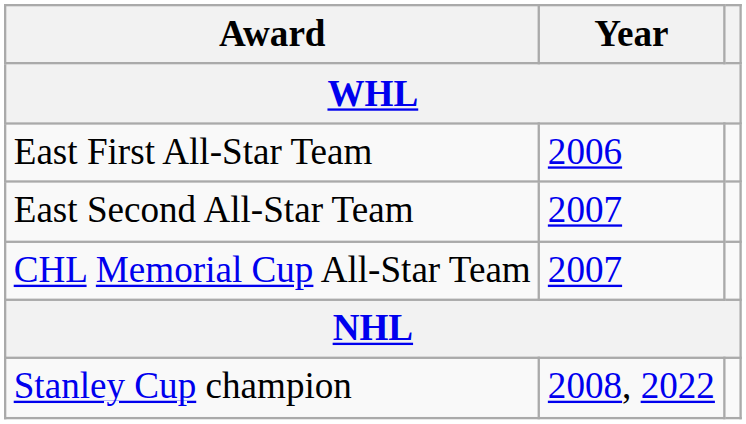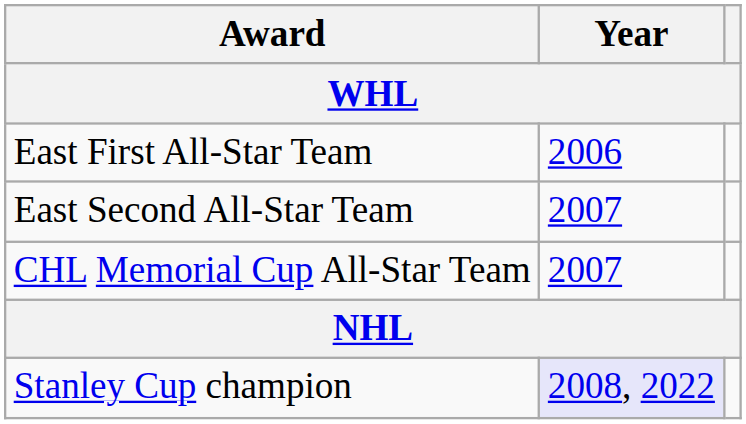(631, 387) no background -> (631, 387) lavender background
